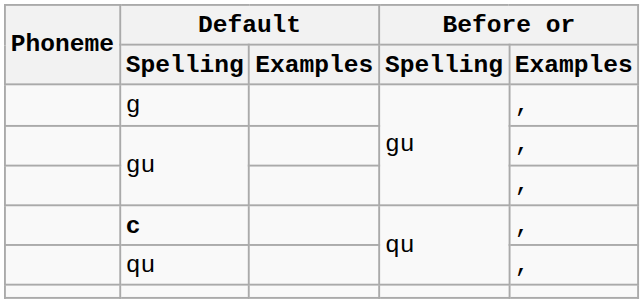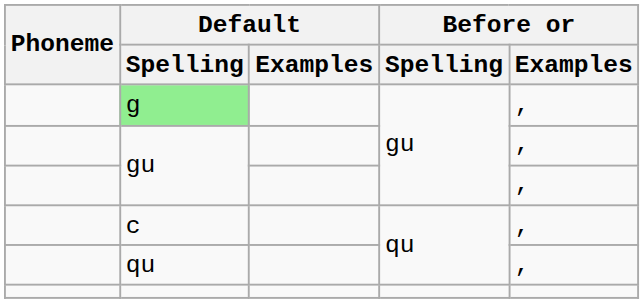(133, 105) no background -> (133, 105) lightgreen background
(133, 225) bold -> (133, 225) normal
